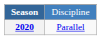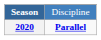(71, 27) normal -> (71, 27) bold
